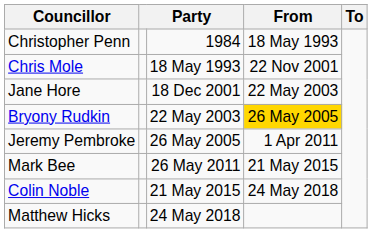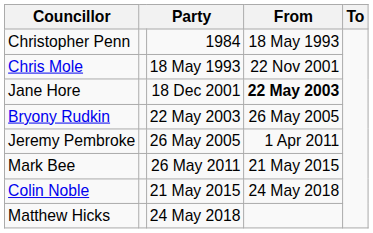(293, 91) normal -> (293, 91) bold
(293, 116) gold background -> (294, 116) no background
